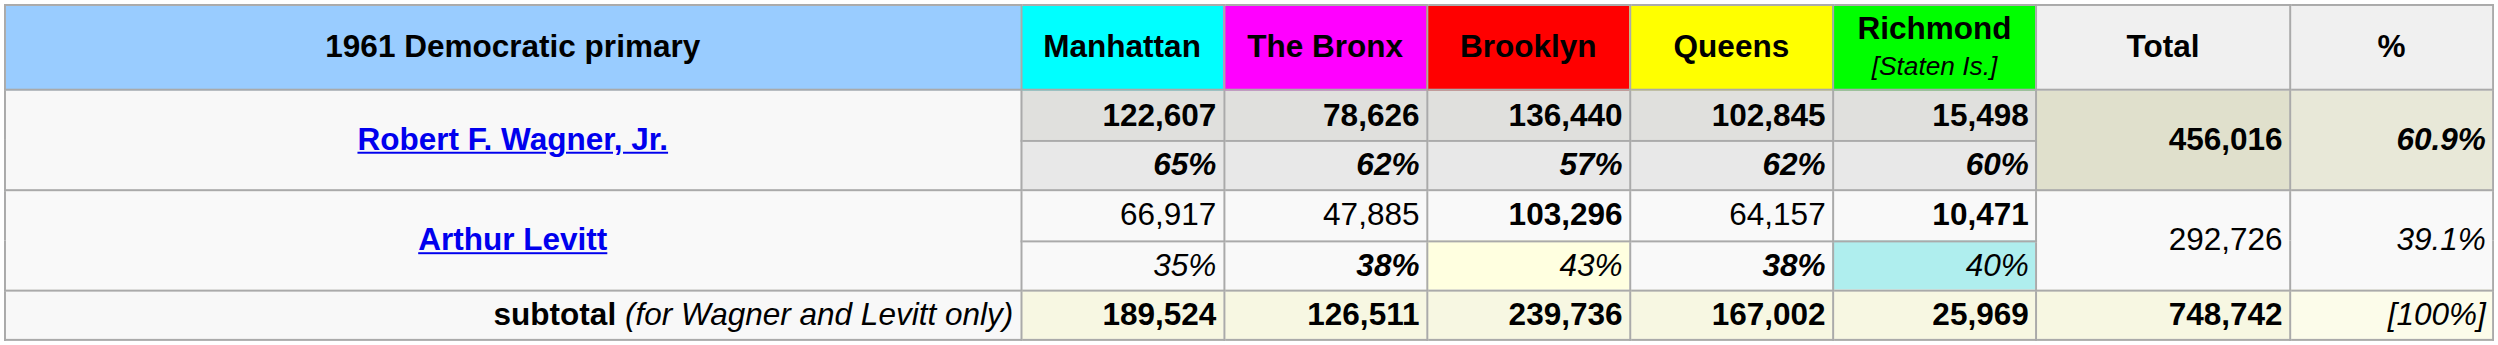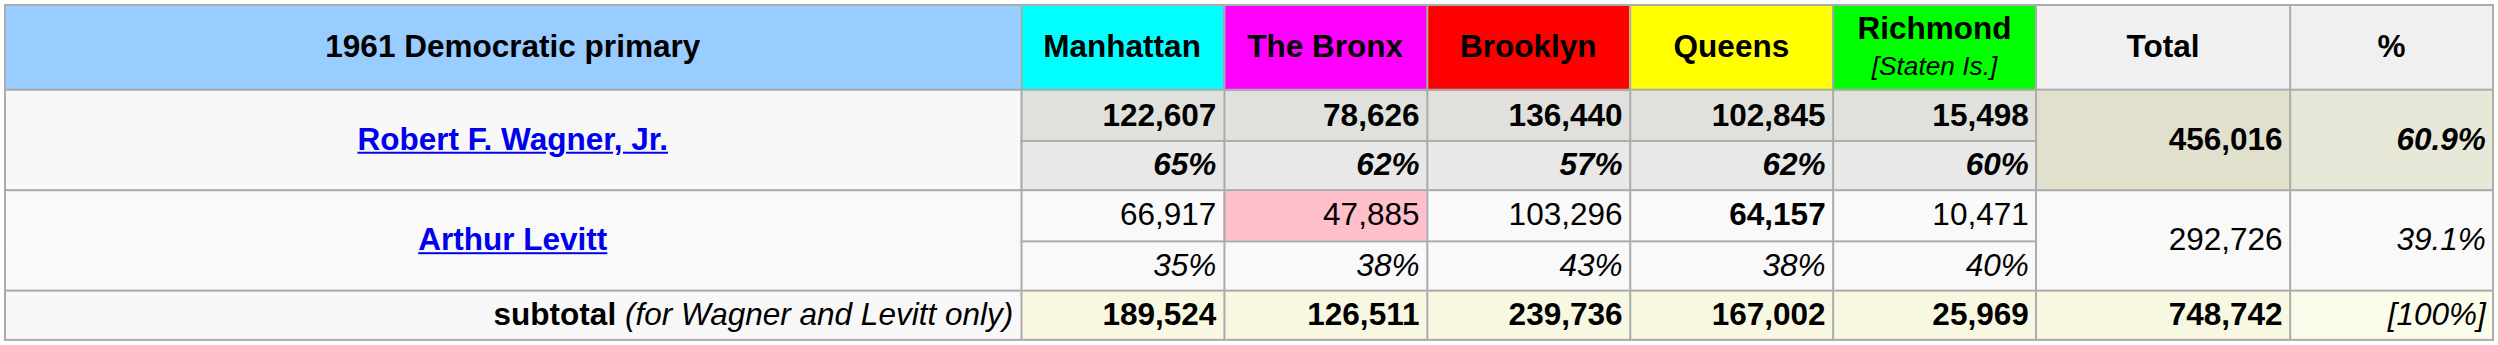(1371, 214) no background -> (1371, 214) pink background
(1566, 214) bold -> (1566, 214) normal
(1777, 214) normal -> (1777, 214) bold
(1981, 214) bold -> (1981, 214) normal
(1388, 264) bold -> (1388, 264) normal
(1591, 264) lightyellow background -> (1591, 264) no background
(1794, 264) bold -> (1794, 264) normal
(1997, 264) paleturquoise background -> (1997, 264) no background
